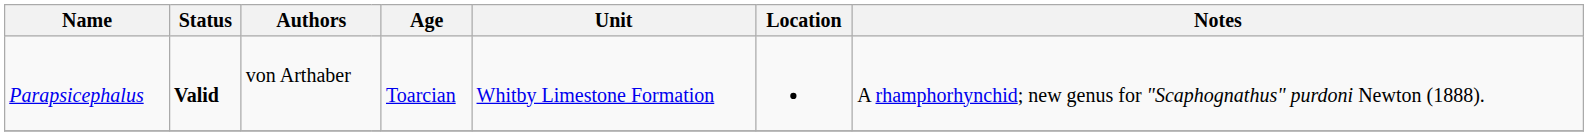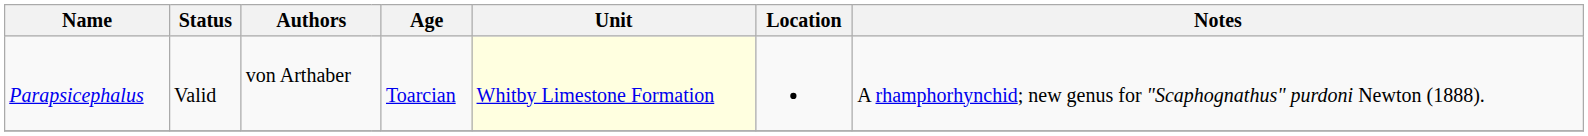(196, 94) bold -> (195, 94) normal
(595, 94) no background -> (595, 94) lightyellow background
